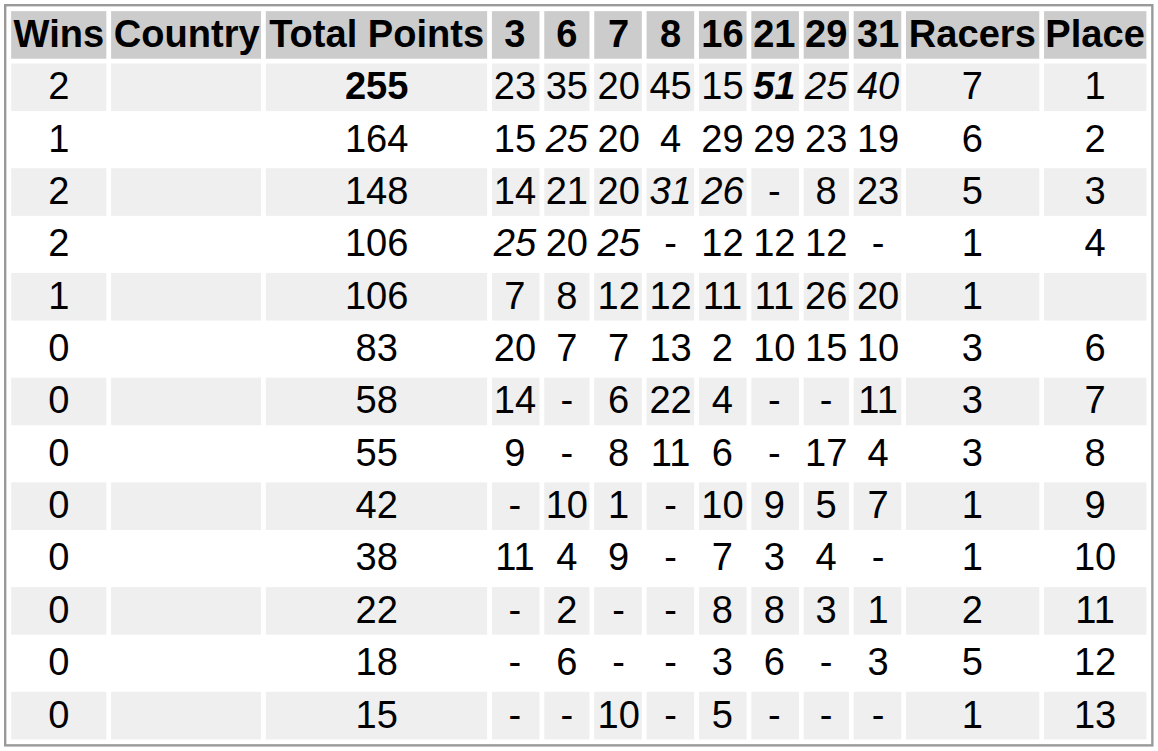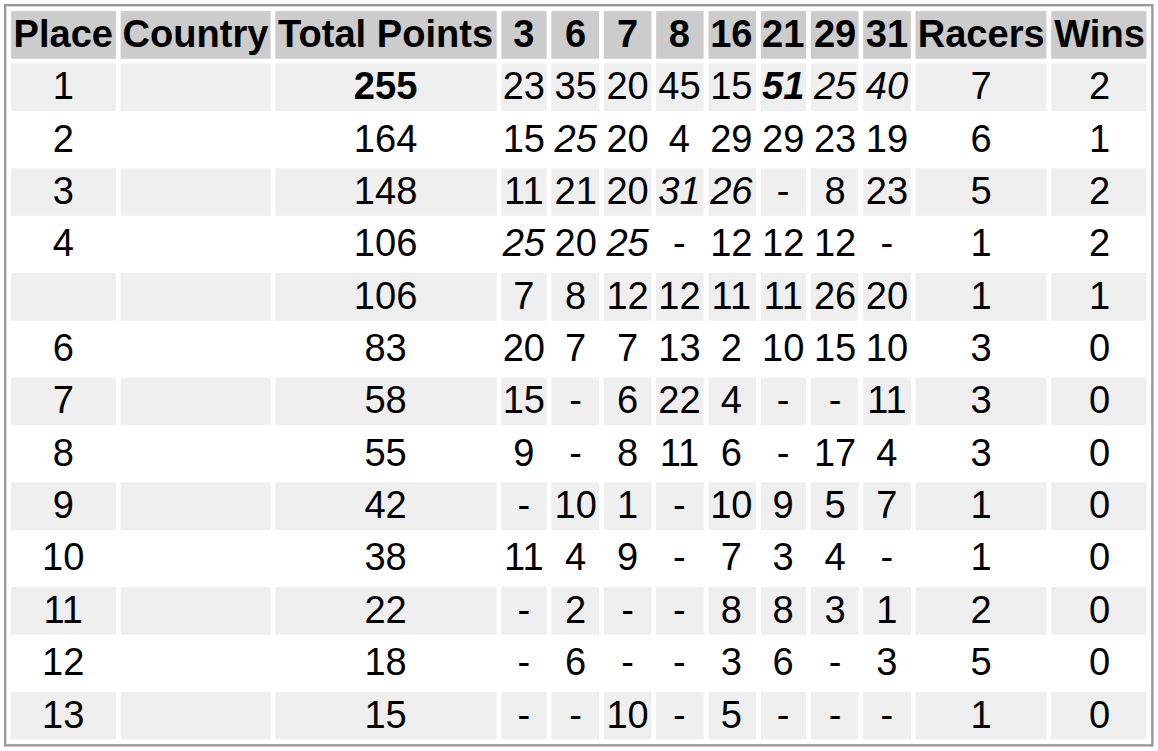columns swapped: (1095, 34) <-> (59, 34)
(515, 191) 14 -> (524, 191) 11
(515, 400) 14 -> (524, 400) 15
